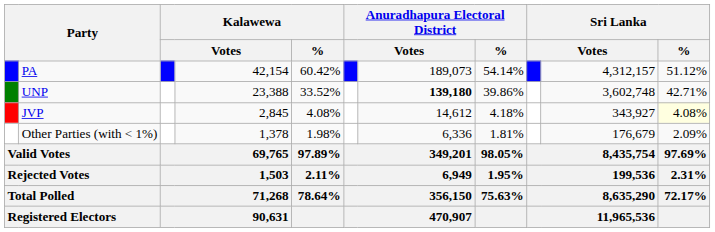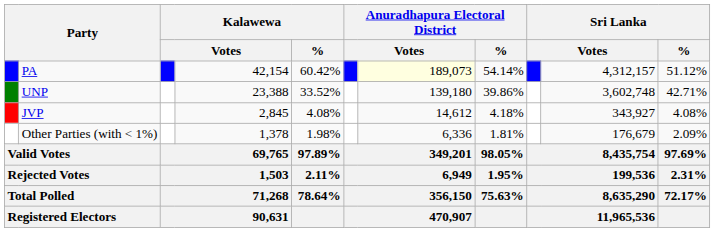(450, 71) no background -> (450, 71) lightyellow background
(450, 92) bold -> (450, 92) normal
(690, 112) lightyellow background -> (690, 112) no background
